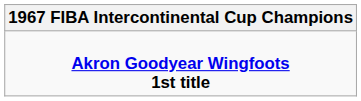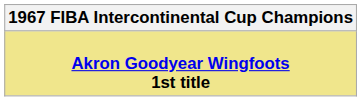(181, 72) no background -> (181, 72) khaki background
